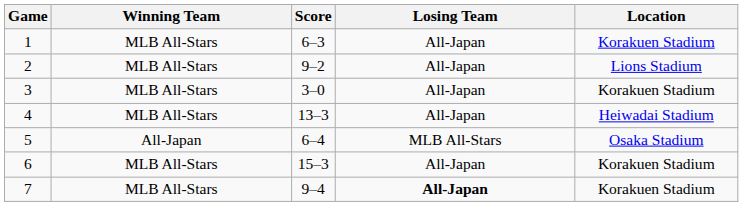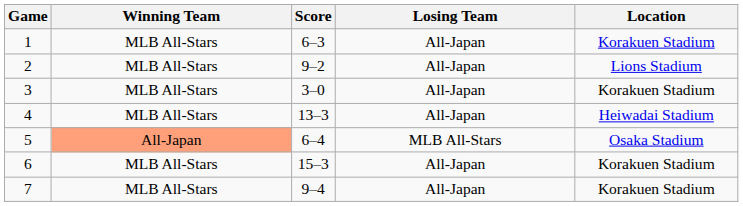(171, 139) no background -> (171, 139) lightsalmon background
(455, 189) bold -> (455, 189) normal
